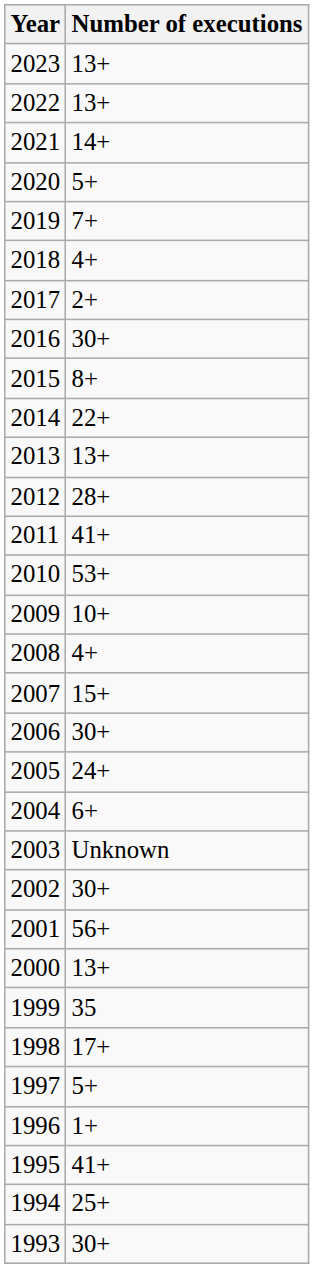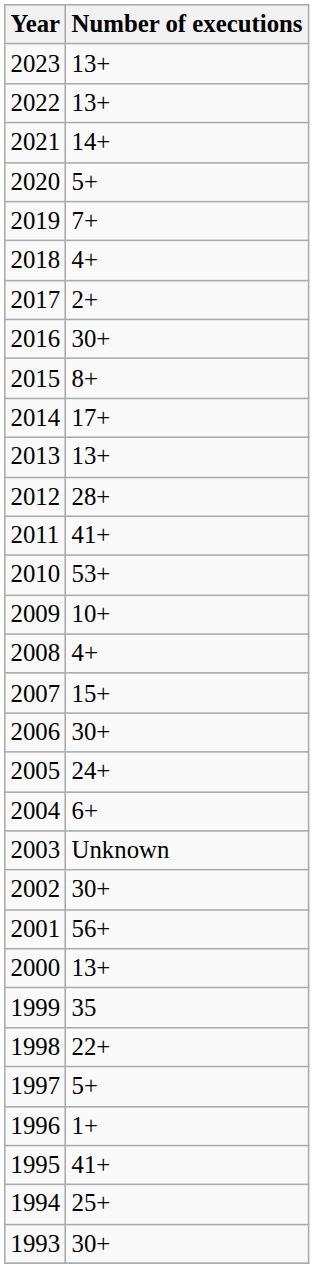(91, 417) 22+ -> (91, 417) 17+
(91, 1046) 17+ -> (91, 1046) 22+
